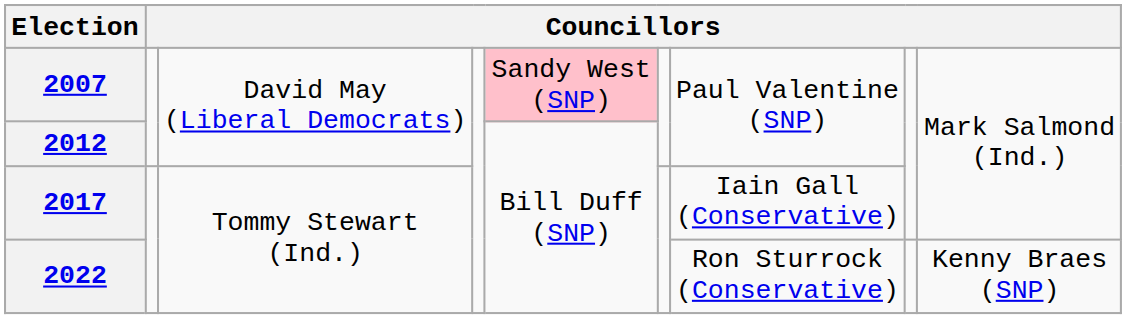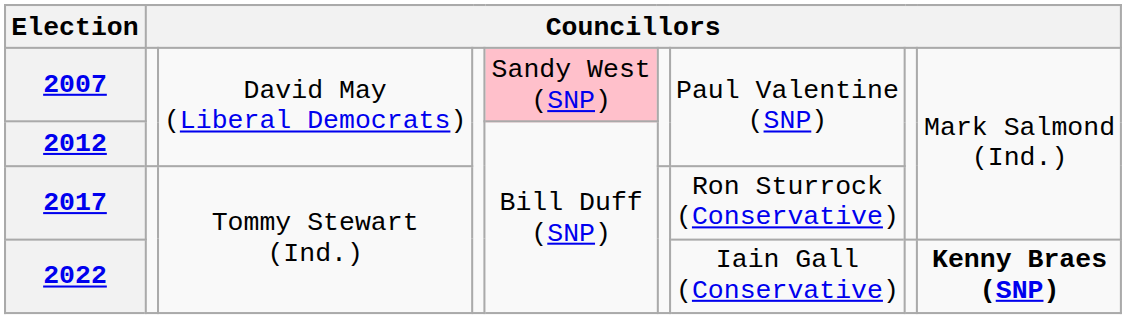(787, 202) Iain Gall (Conservative) -> (787, 202) Ron Sturrock (Conservative)
(787, 276) Ron Sturrock (Conservative) -> (787, 276) Iain Gall (Conservative)
(1020, 276) normal -> (1020, 276) bold
